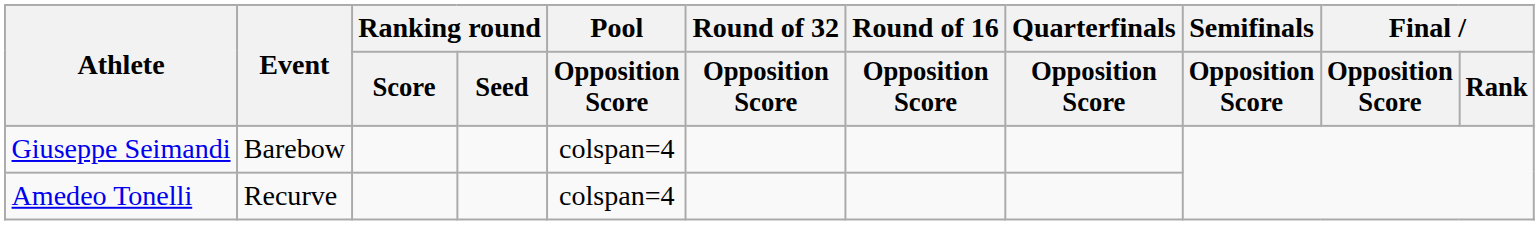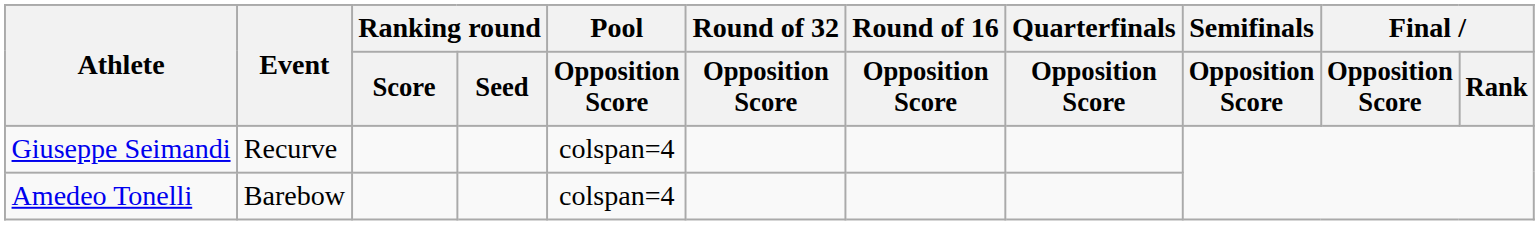(294, 149) Barebow -> (290, 149) Recurve
(290, 195) Recurve -> (294, 195) Barebow
